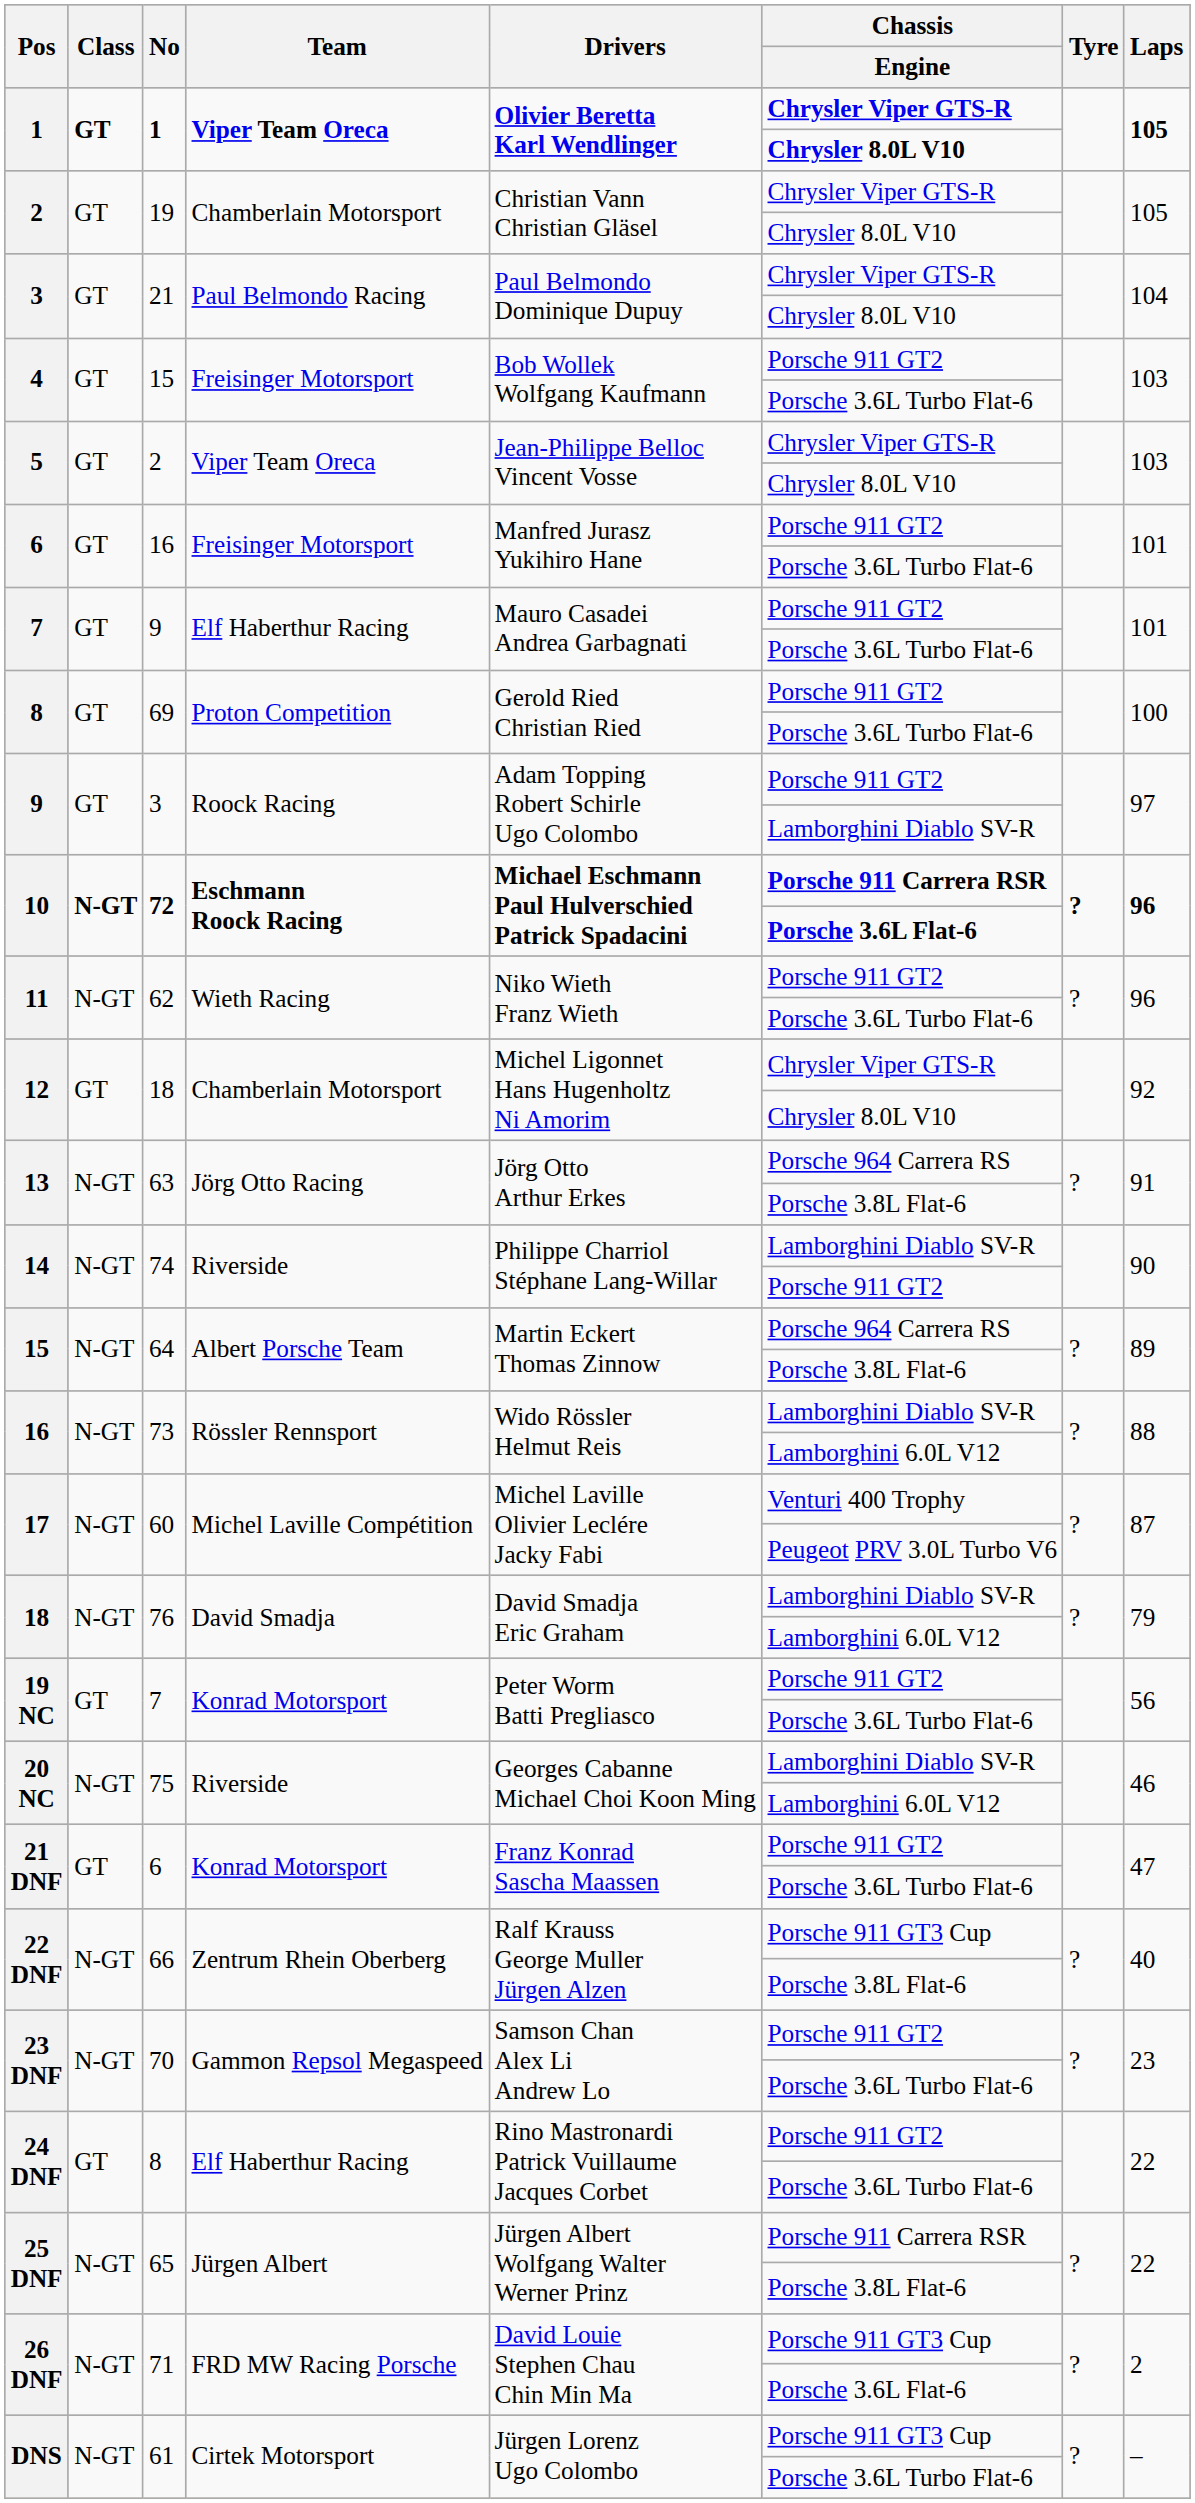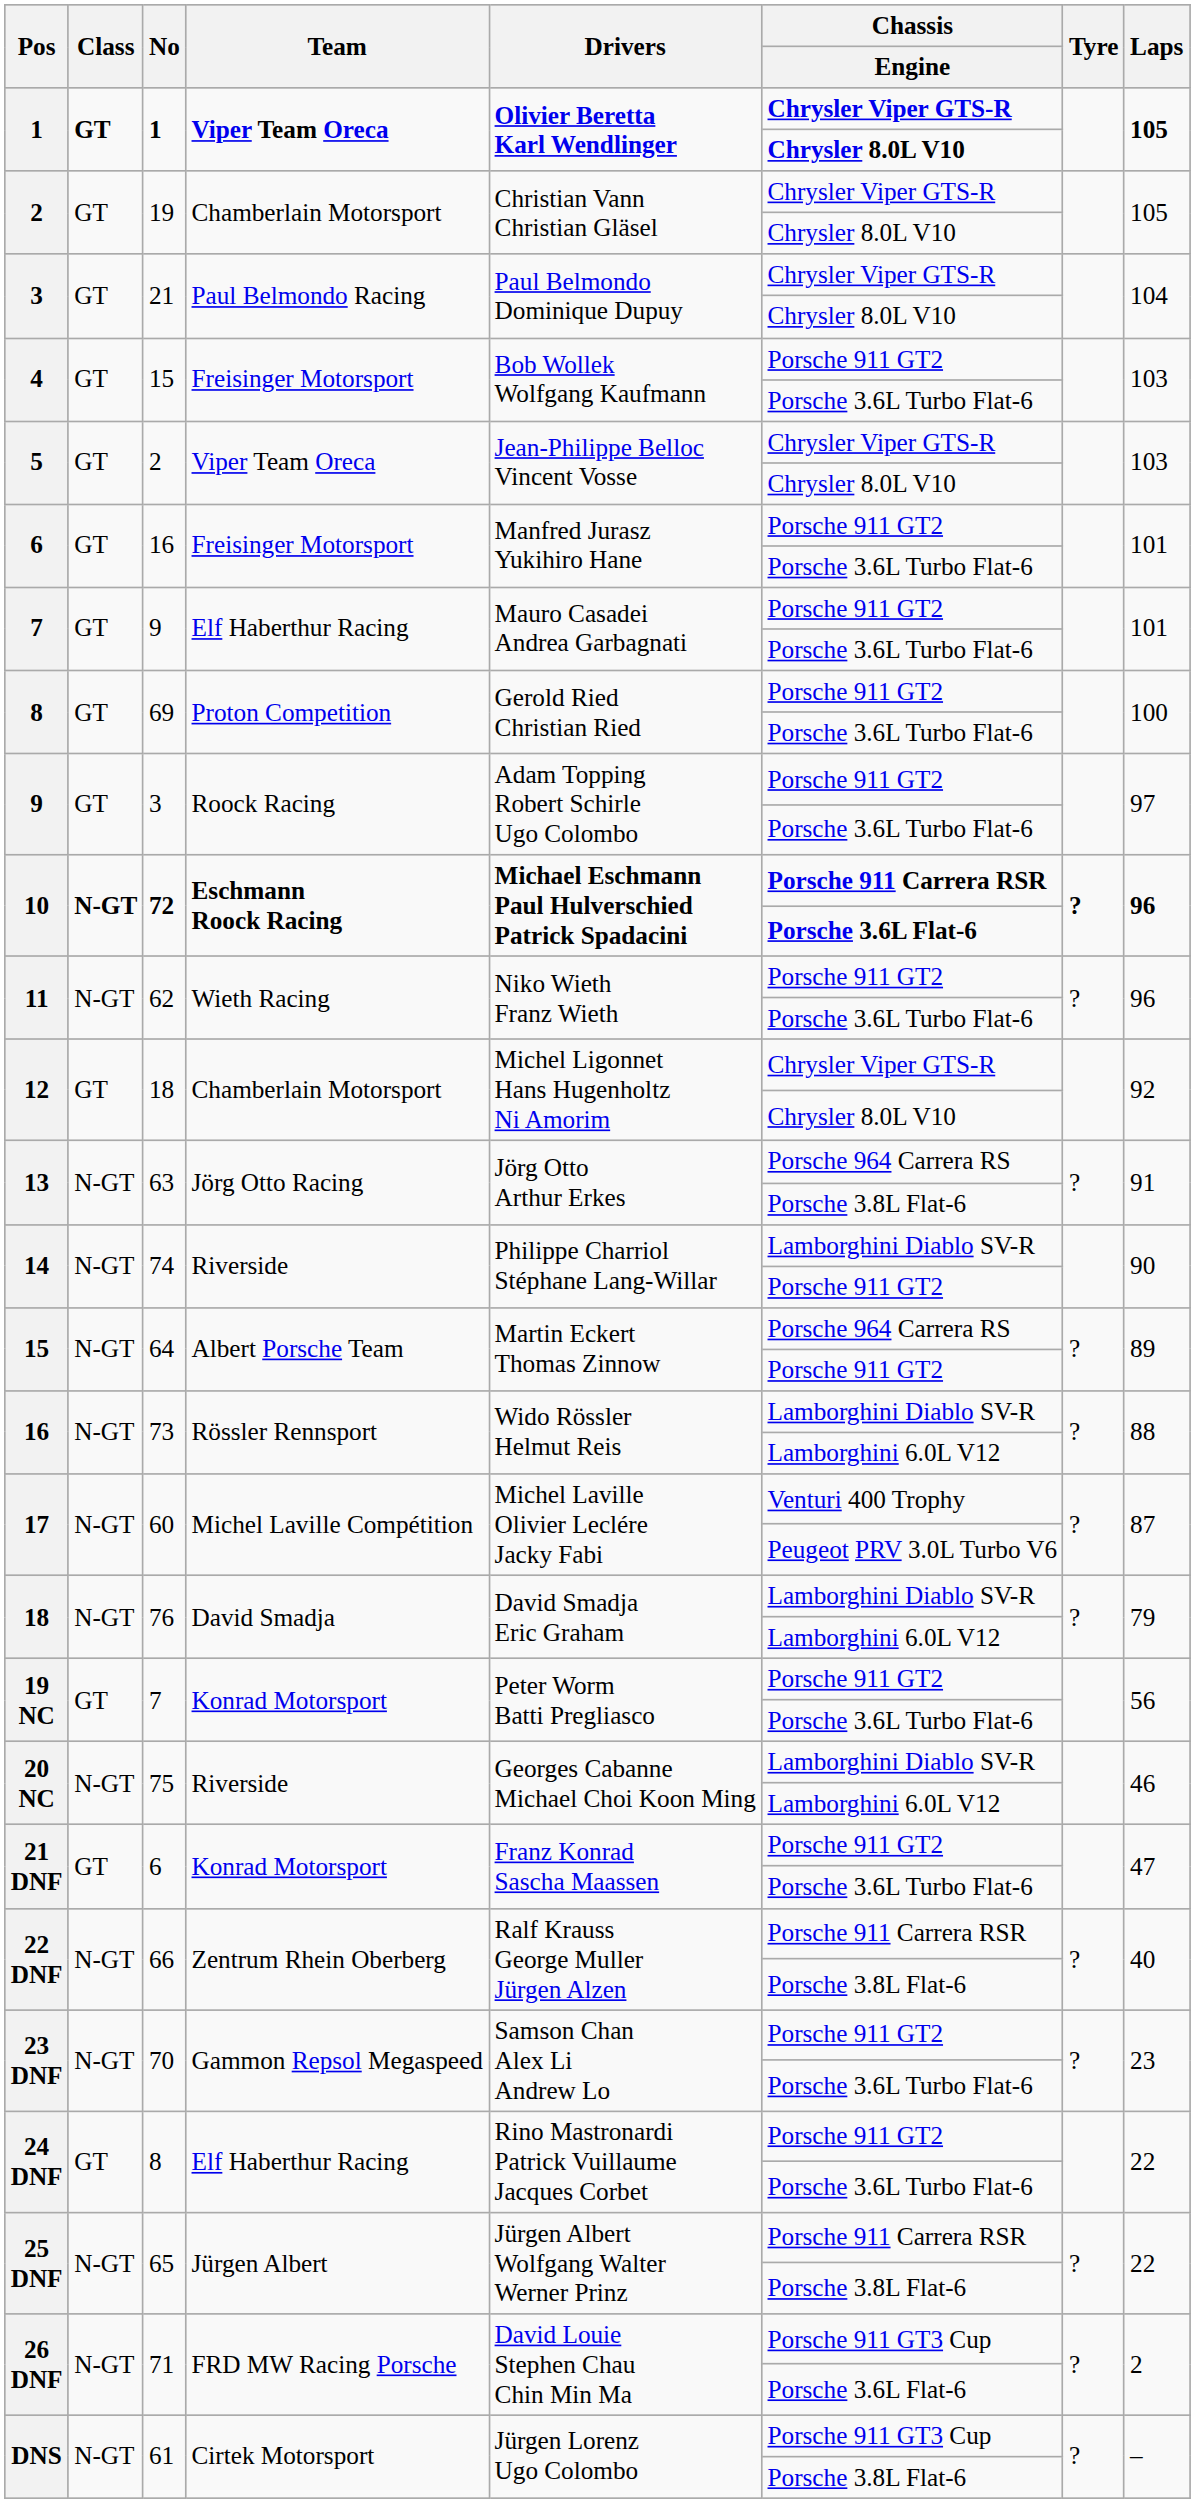(901, 829) Lamborghini Diablo SV-R -> (900, 829) Porsche 3.6L Turbo Flat-6
(867, 1369) Porsche 3.8L Flat-6 -> (855, 1369) Porsche 911 GT2
(879, 1933) Porsche 911 GT3 Cup -> (897, 1933) Porsche 911 Carrera RSR
(900, 2477) Porsche 3.6L Turbo Flat-6 -> (867, 2477) Porsche 3.8L Flat-6
